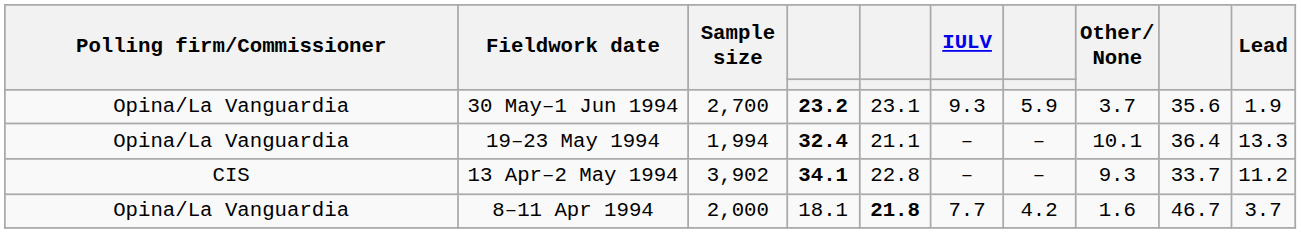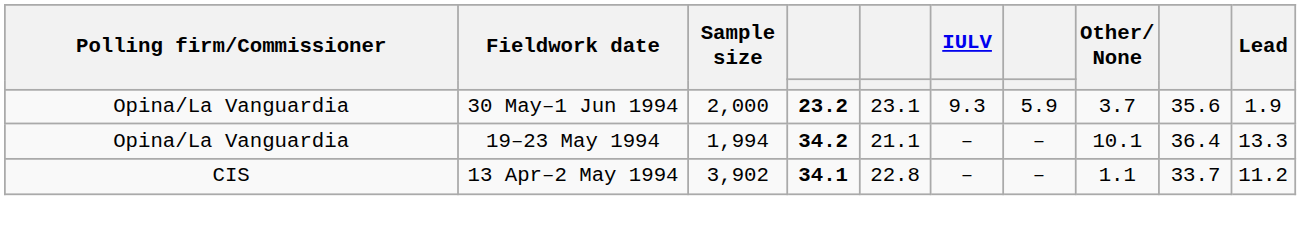(738, 106) 2,700 -> (738, 106) 2,000
(823, 141) 32.4 -> (823, 141) 34.2
(1117, 176) 9.3 -> (1117, 176) 1.1
- row: (573, 211)
